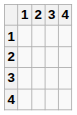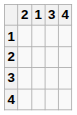columns swapped: (25, 15) <-> (38, 15)
